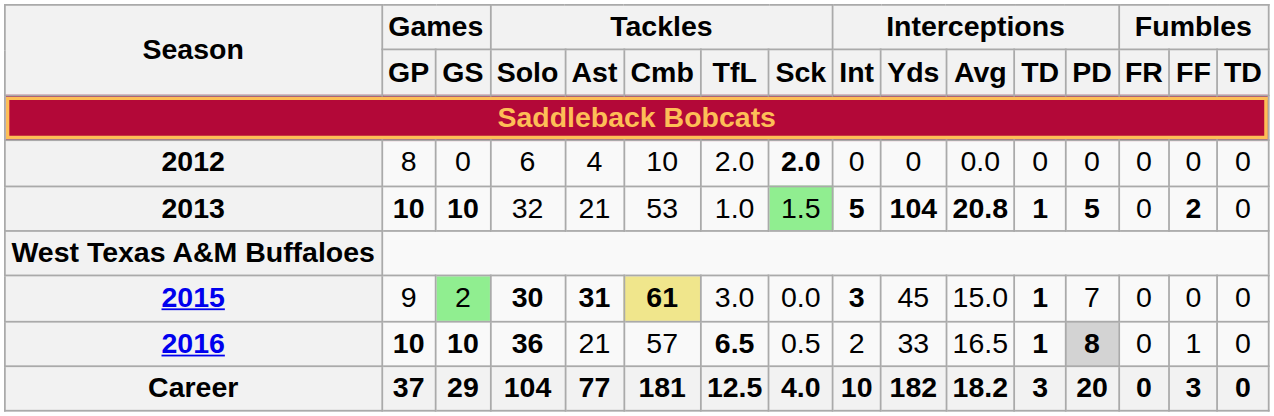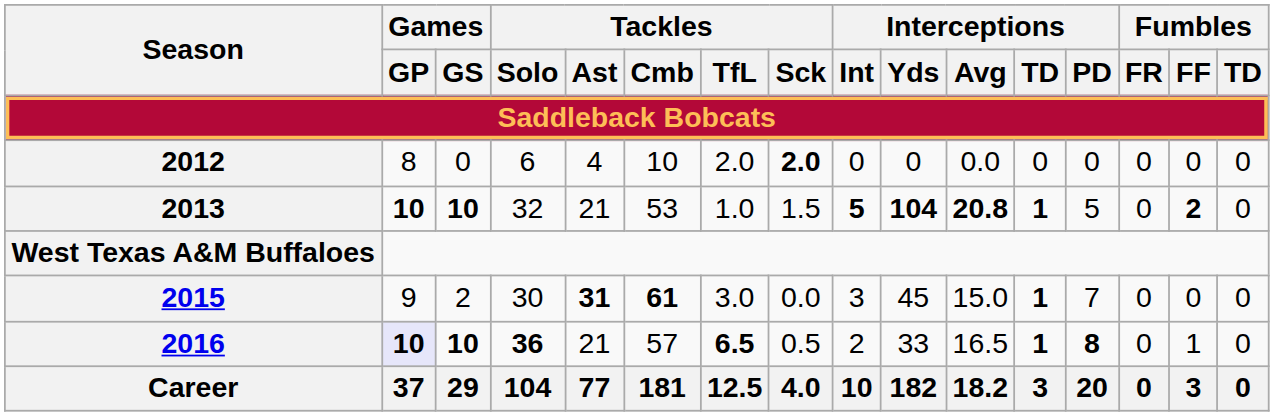(801, 207) lightgreen background -> (801, 207) no background
(1092, 207) bold -> (1092, 207) normal
(463, 298) lightgreen background -> (463, 298) no background
(528, 298) bold -> (528, 298) normal
(662, 298) khaki background -> (662, 298) no background
(857, 298) bold -> (857, 298) normal
(409, 343) no background -> (409, 343) lavender background
(1092, 343) lightgrey background -> (1092, 343) no background
